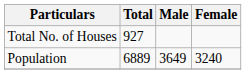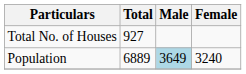(173, 58) no background -> (173, 58) lightblue background
